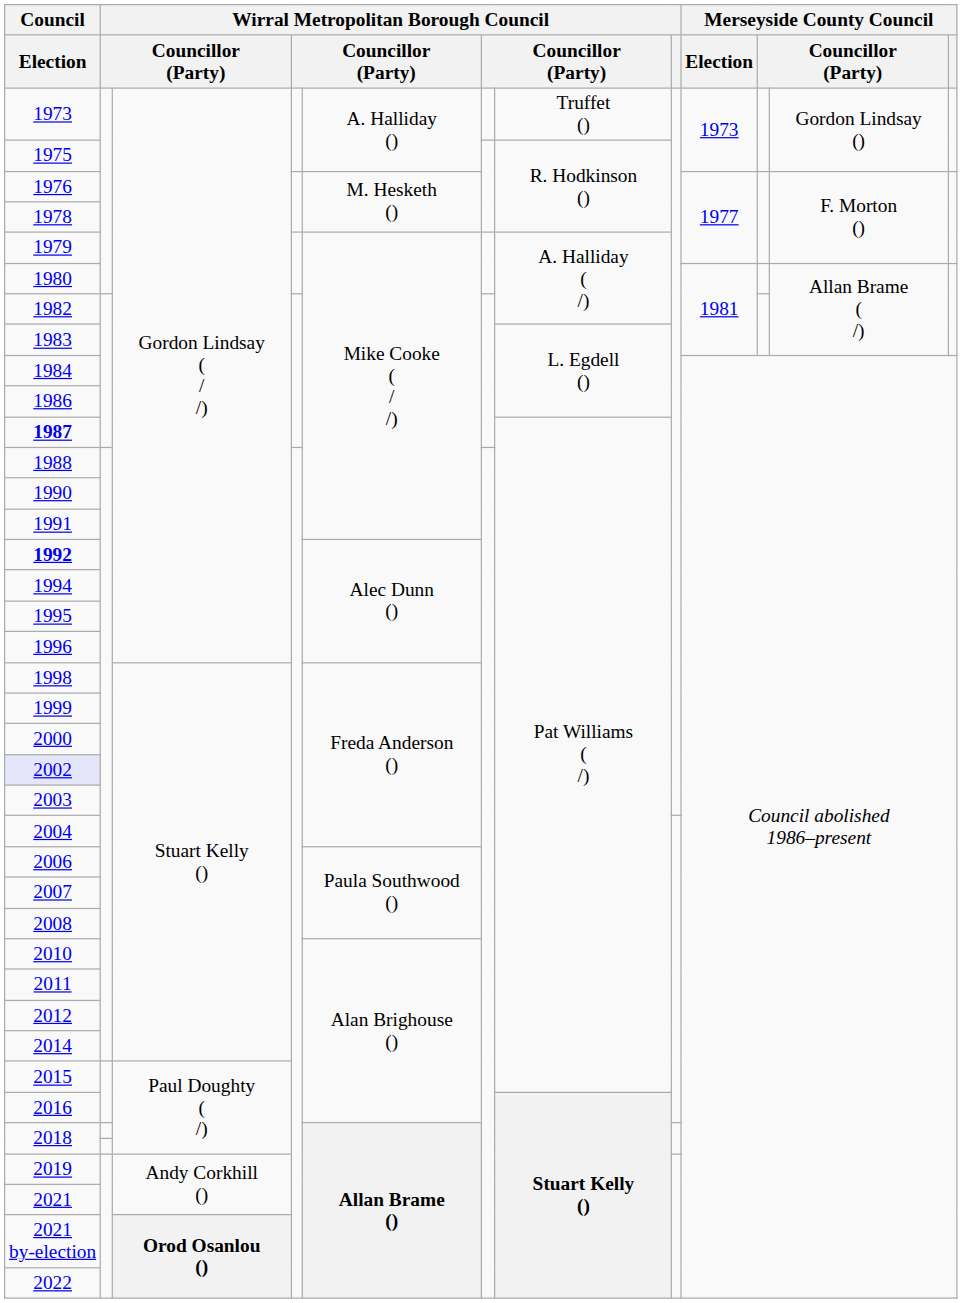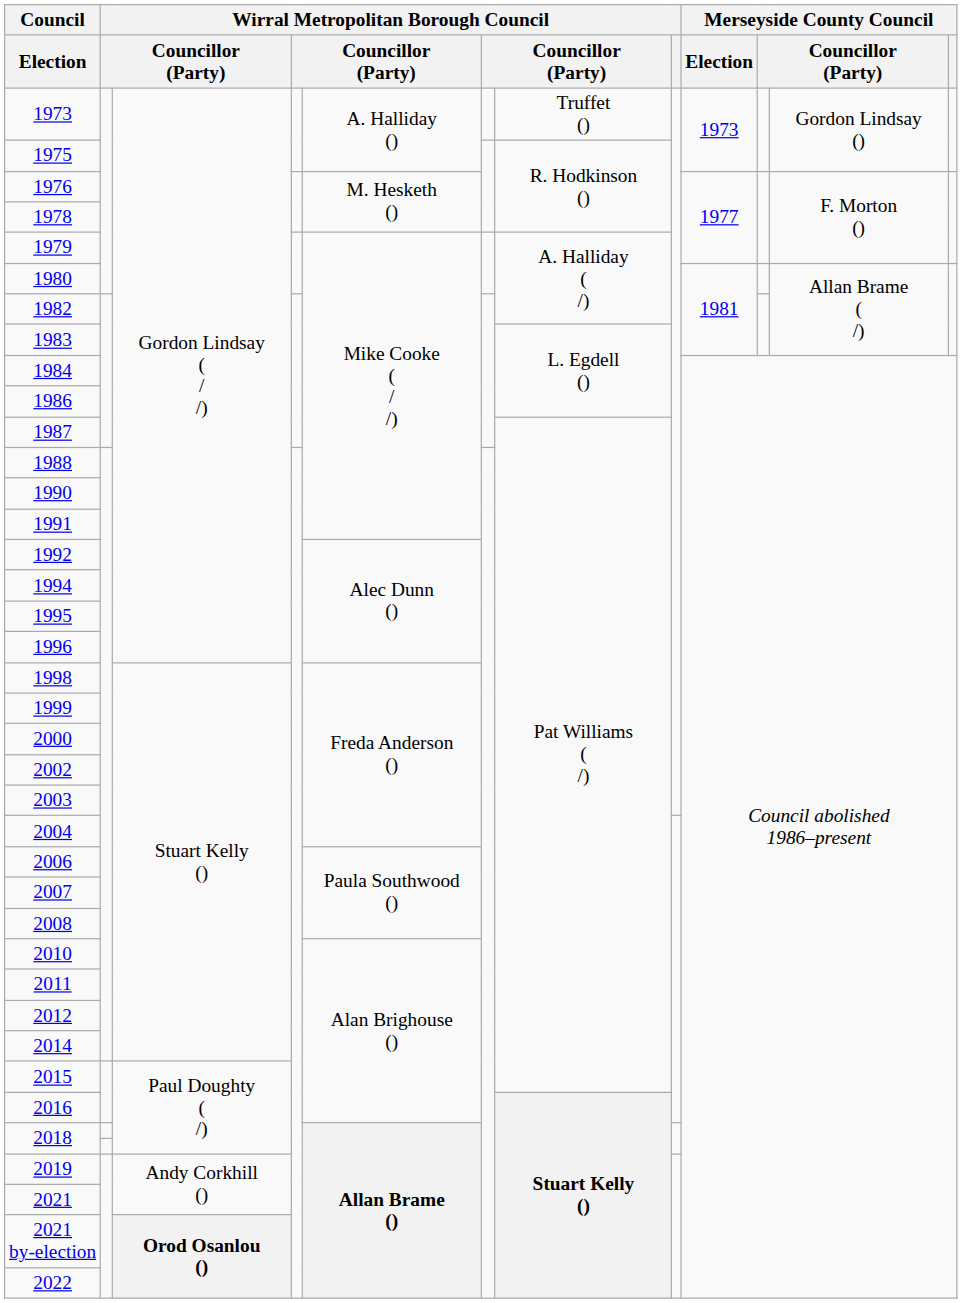(53, 431) bold -> (53, 431) normal
(53, 554) bold -> (53, 554) normal
(53, 769) lavender background -> (53, 769) no background
